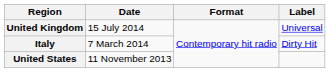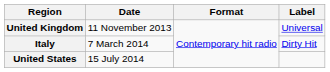(116, 28) 15 July 2014 -> (130, 28) 11 November 2013
(130, 59) 11 November 2013 -> (116, 59) 15 July 2014
